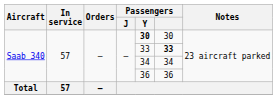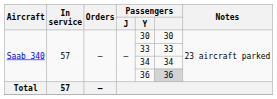(145, 37) bold -> (145, 37) normal
(168, 50) bold -> (168, 50) normal
(168, 75) no background -> (168, 75) lightgrey background
